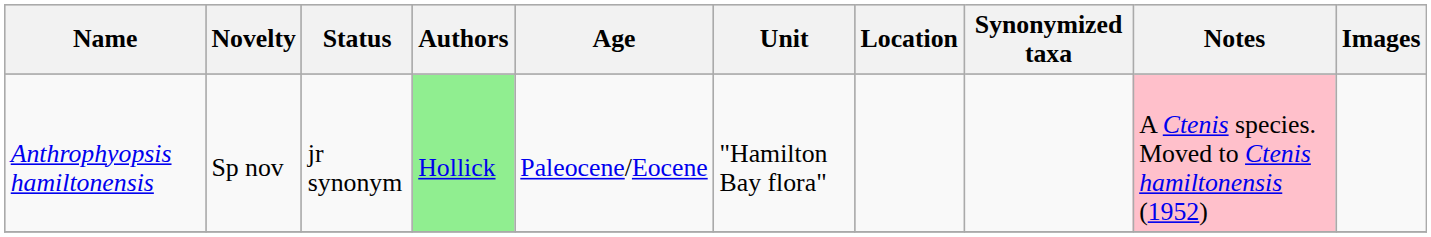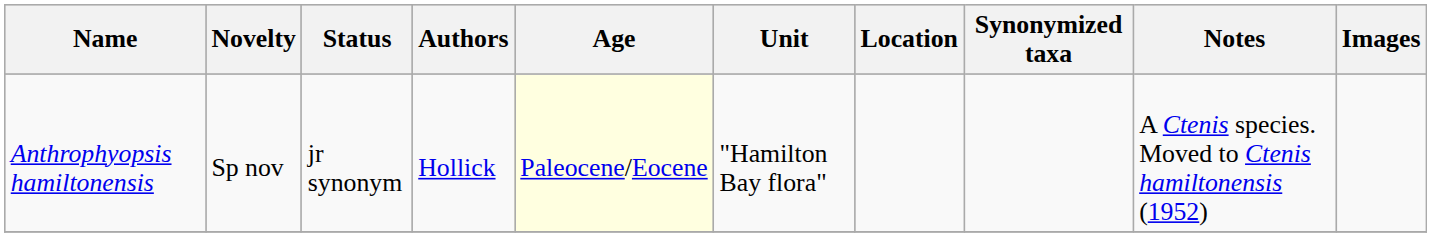(457, 167) lightgreen background -> (457, 167) no background
(614, 167) no background -> (614, 167) lightyellow background
(1228, 167) pink background -> (1228, 167) no background
